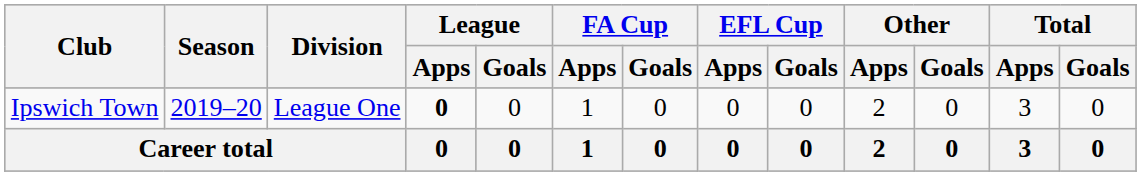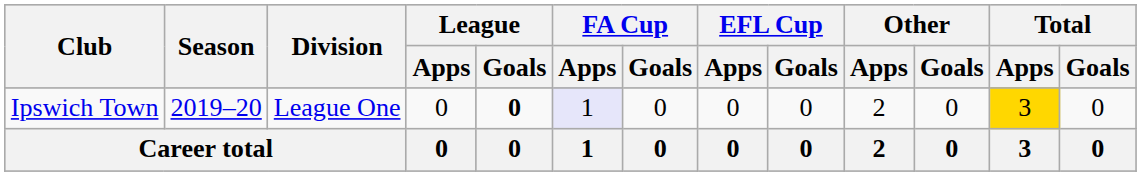(442, 107) bold -> (442, 107) normal
(514, 107) normal -> (514, 107) bold
(587, 107) no background -> (587, 107) lavender background
(1025, 107) no background -> (1025, 107) gold background
